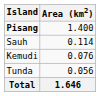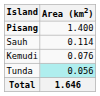(80, 70) no background -> (80, 70) paleturquoise background
